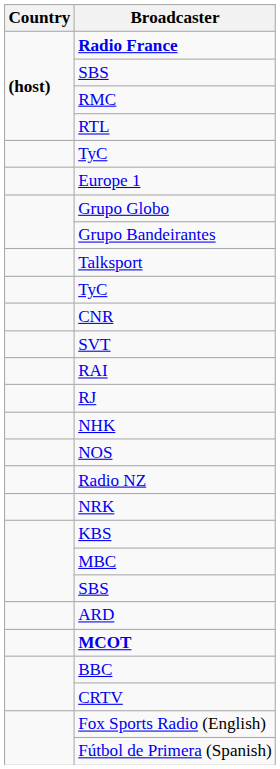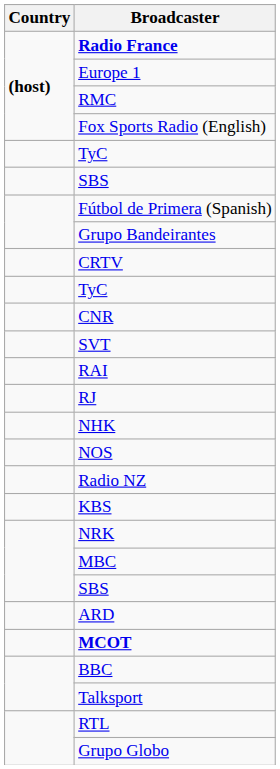(93, 72) SBS -> (109, 72) Europe 1
(94, 126) RTL -> (172, 126) Fox Sports Radio (English)
(109, 180) Europe 1 -> (93, 180) SBS
(124, 208) Grupo Globo -> (175, 208) Fútbol de Primera (Spanish)
(110, 262) Talksport -> (101, 262) CRTV
(96, 506) NRK -> (95, 506) KBS
(95, 533) KBS -> (96, 533) NRK
(101, 696) CRTV -> (110, 696) Talksport
(172, 724) Fox Sports Radio (English) -> (94, 724) RTL
(175, 751) Fútbol de Primera (Spanish) -> (124, 751) Grupo Globo
